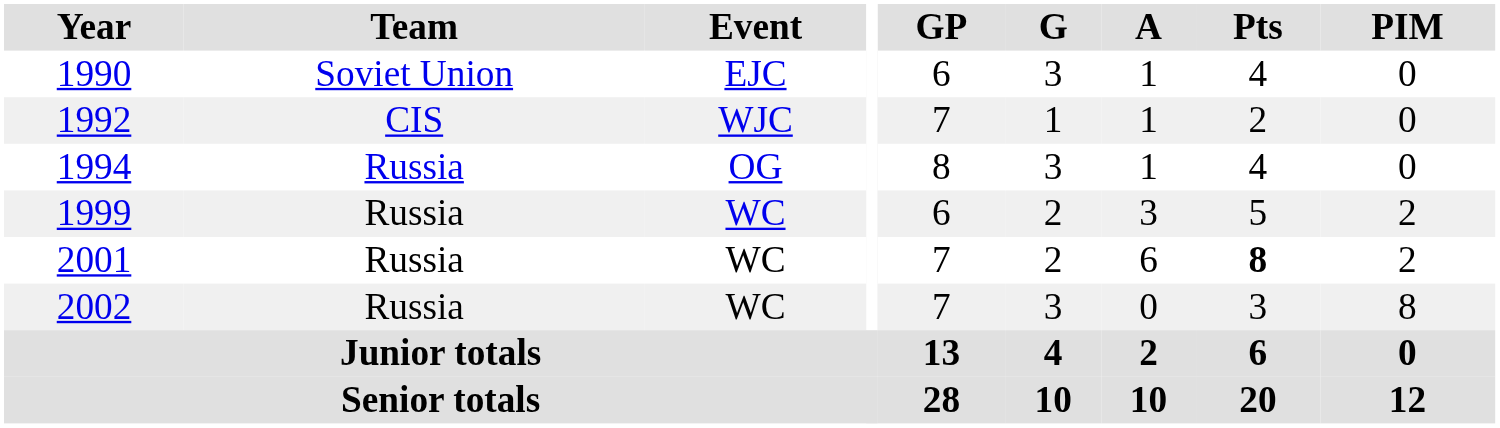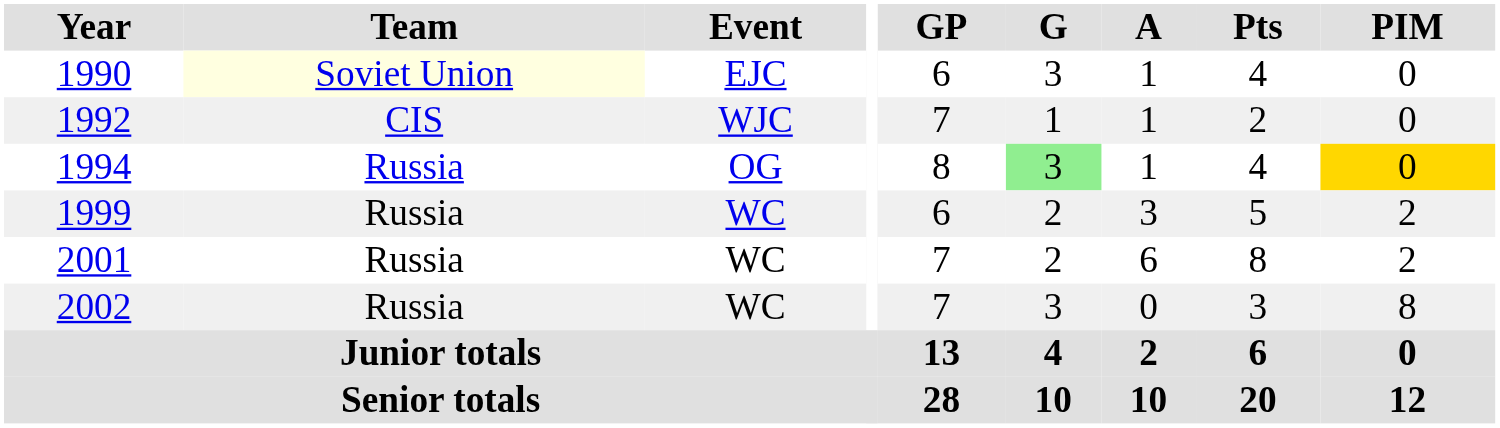(414, 73) no background -> (414, 73) lightyellow background
(1053, 166) no background -> (1053, 166) lightgreen background
(1407, 166) no background -> (1407, 166) gold background
(1258, 259) bold -> (1258, 259) normal
